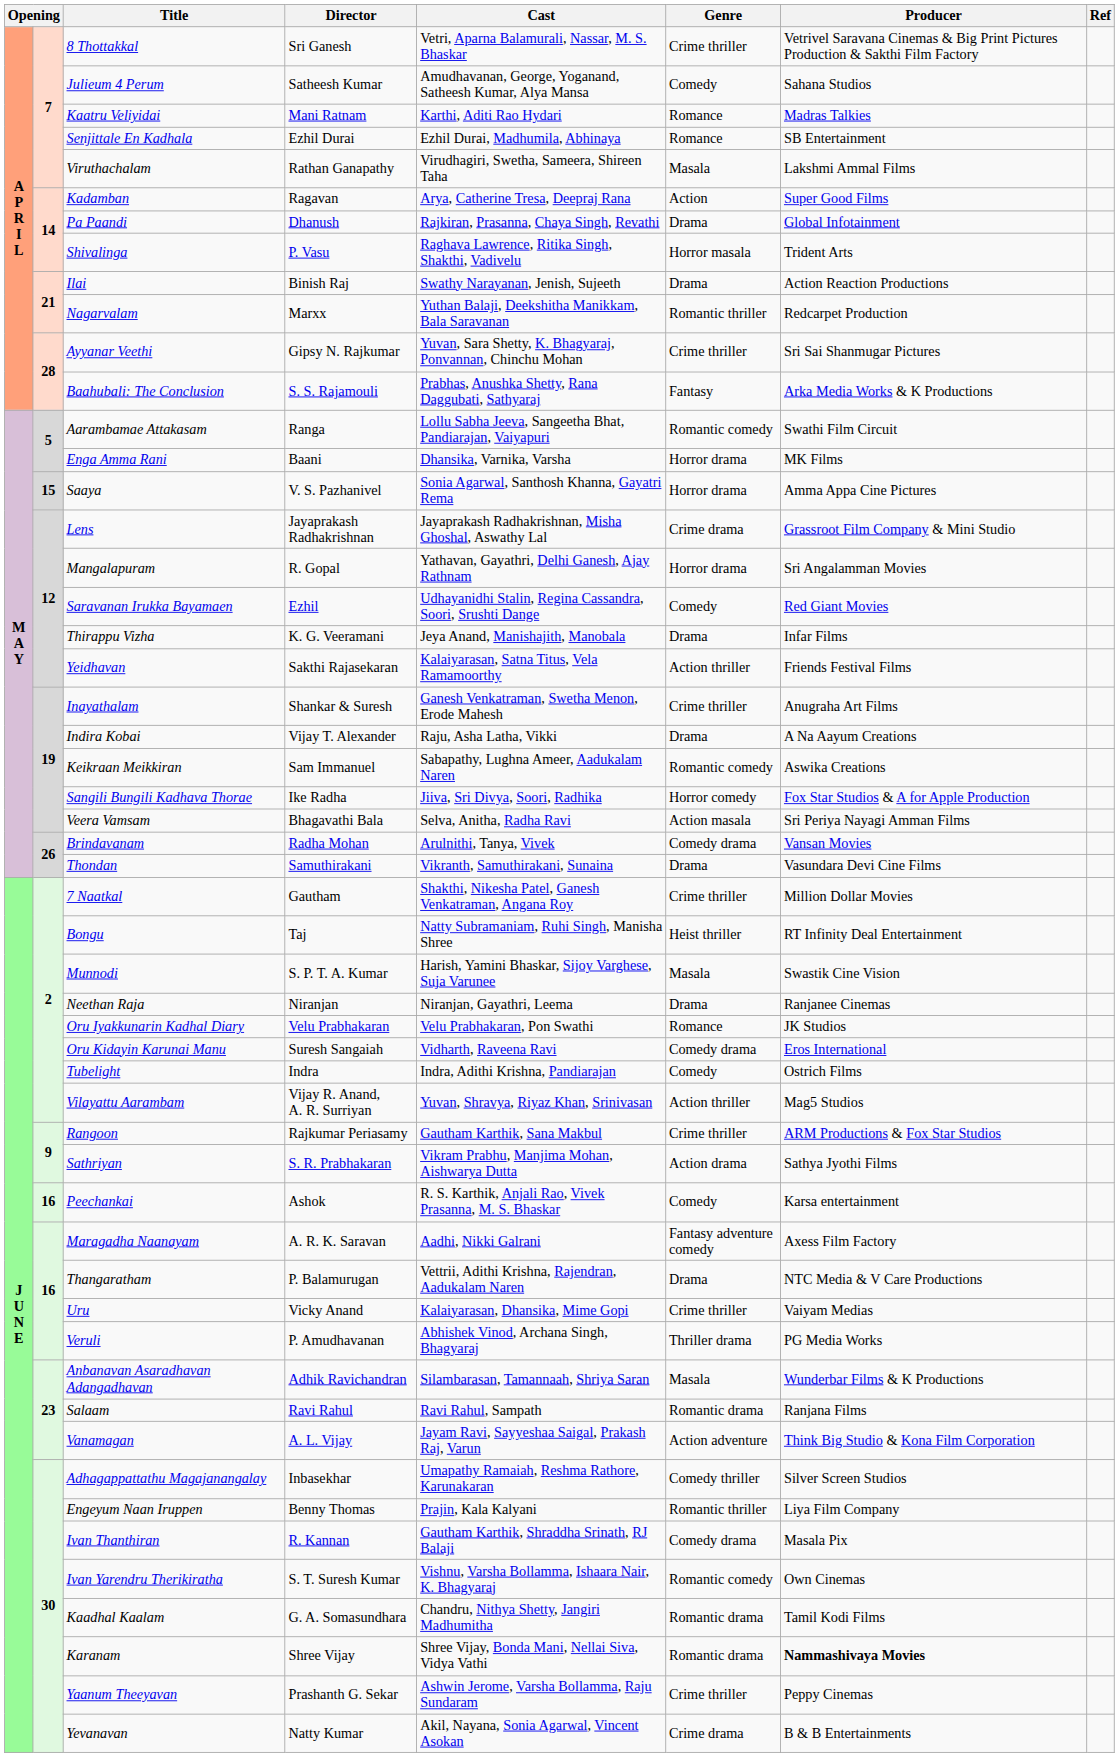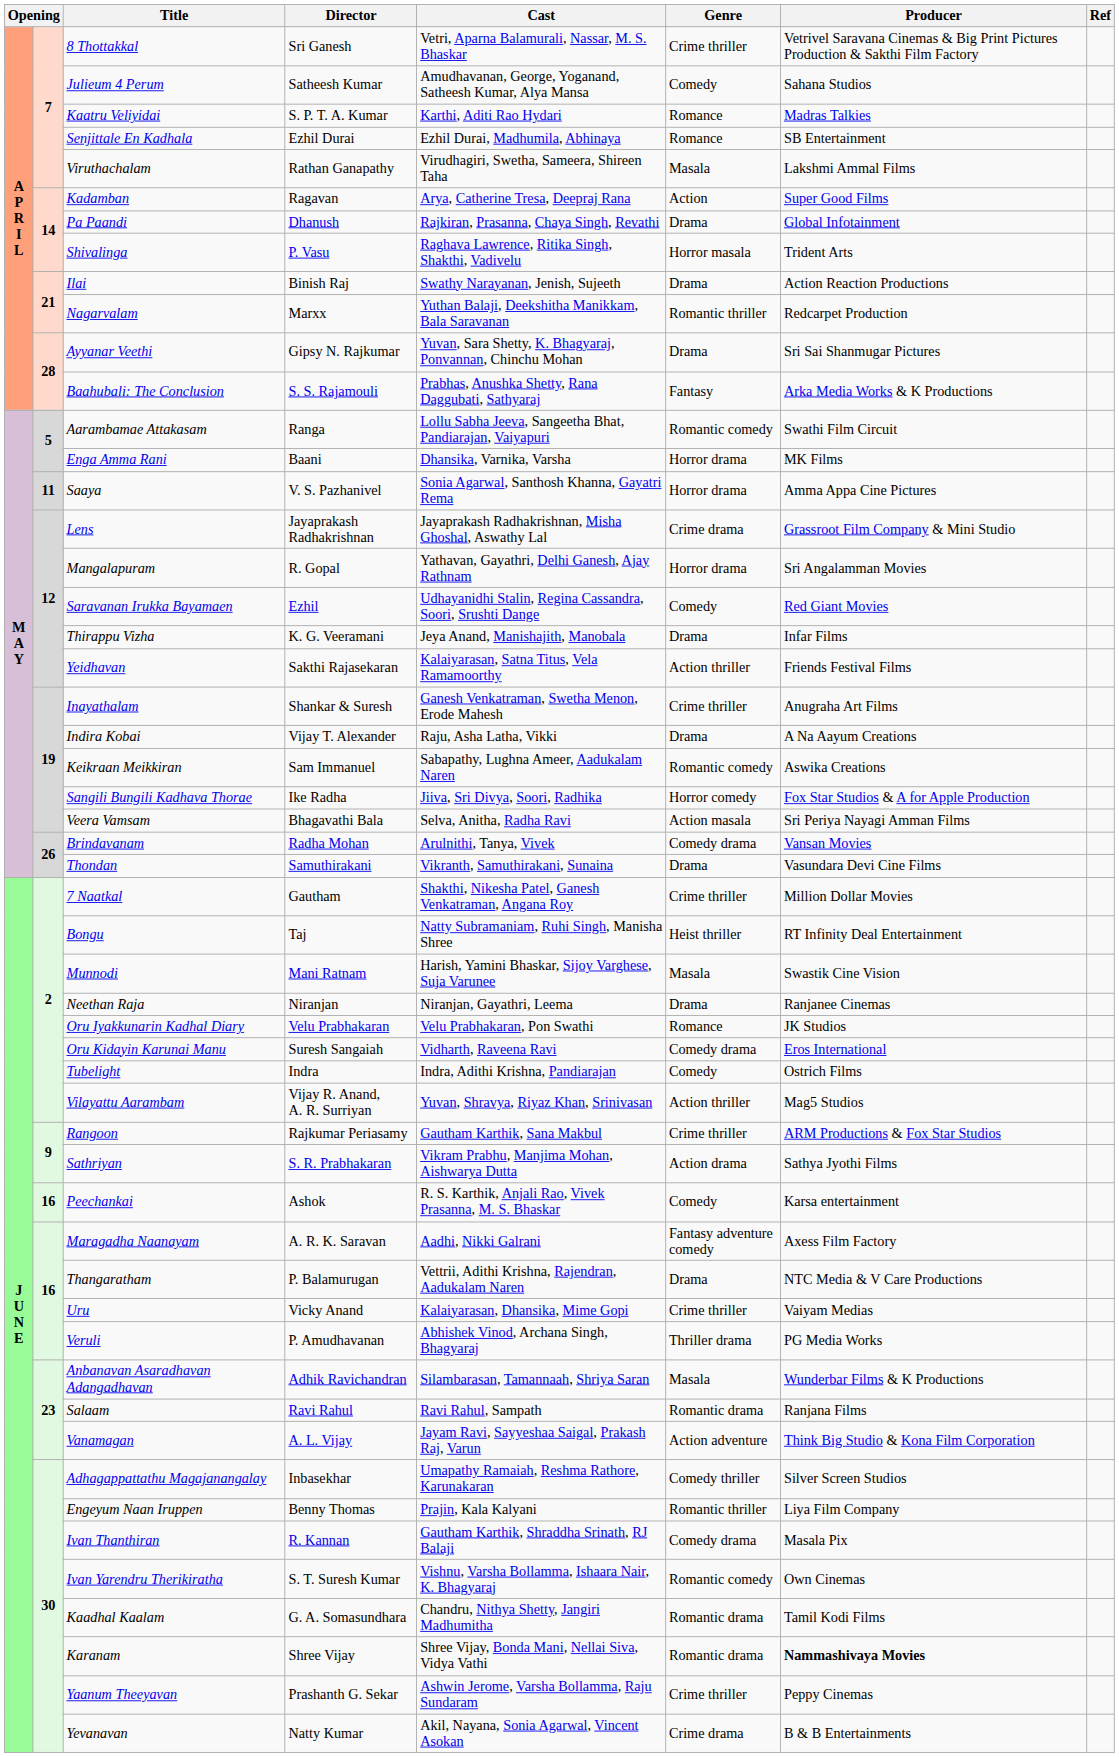(327, 115) Mani Ratnam -> (338, 115) S. P. T. A. Kumar
(708, 352) Crime thriller -> (688, 352) Drama
(48, 490) 15 -> (48, 490) 11
(338, 973) S. P. T. A. Kumar -> (327, 973) Mani Ratnam
